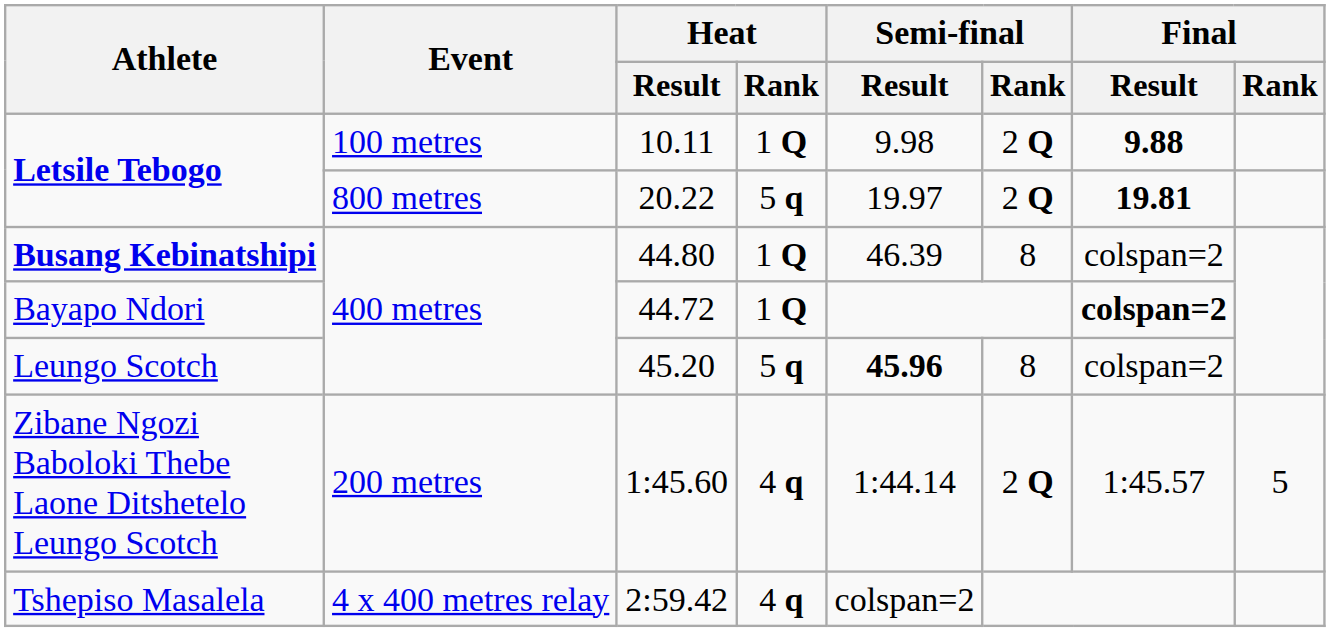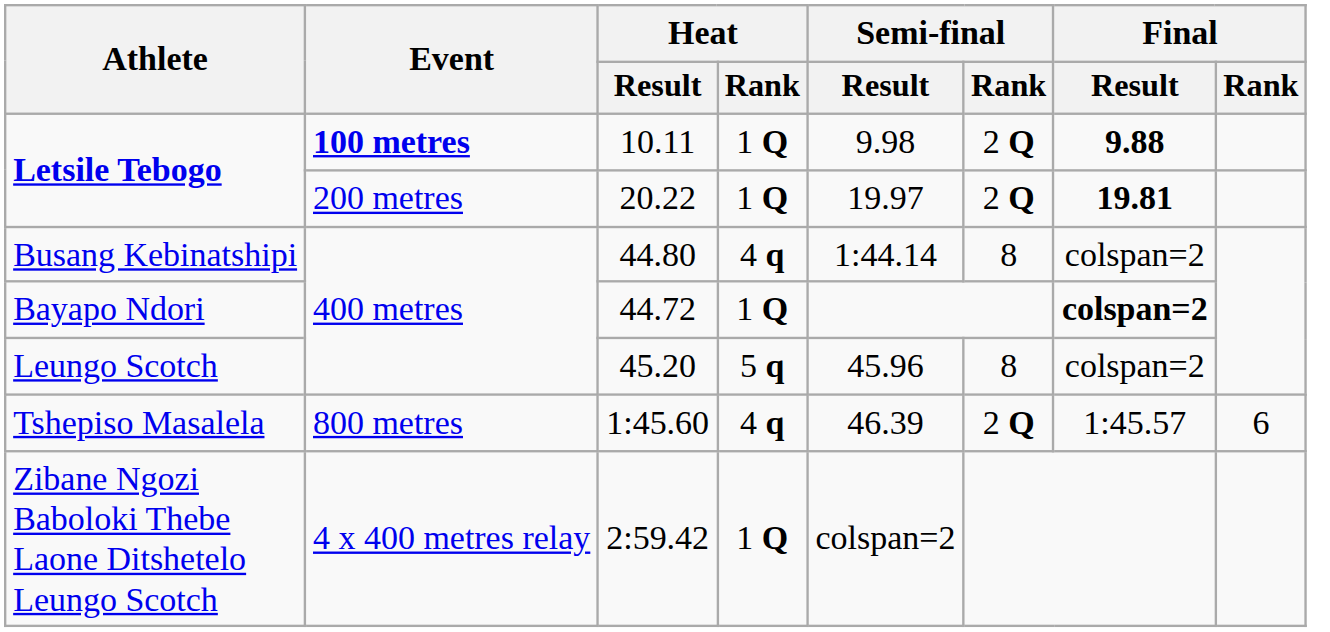(407, 141) normal -> (391, 141) bold
(407, 198) 800 metres -> (388, 198) 200 metres
(781, 198) 5 q -> (762, 198) 1 Q
(165, 254) bold -> (155, 254) normal
(781, 254) 1 Q -> (762, 254) 4 q
(905, 254) 46.39 -> (885, 254) 1:44.14
(905, 366) bold -> (885, 366) normal
(130, 482) Zibane Ngozi Baboloki Thebe Laone Ditshetelo Leungo Scotch -> (139, 422) Tshepiso Masalela
(407, 482) 200 metres -> (388, 422) 800 metres
(905, 482) 1:44.14 -> (885, 422) 46.39
(1280, 482) 5 -> (1261, 422) 6
(139, 598) Tshepiso Masalela -> (130, 538) Zibane Ngozi Baboloki Thebe Laone Ditshetelo Leungo Scotch
(781, 598) 4 q -> (762, 538) 1 Q
